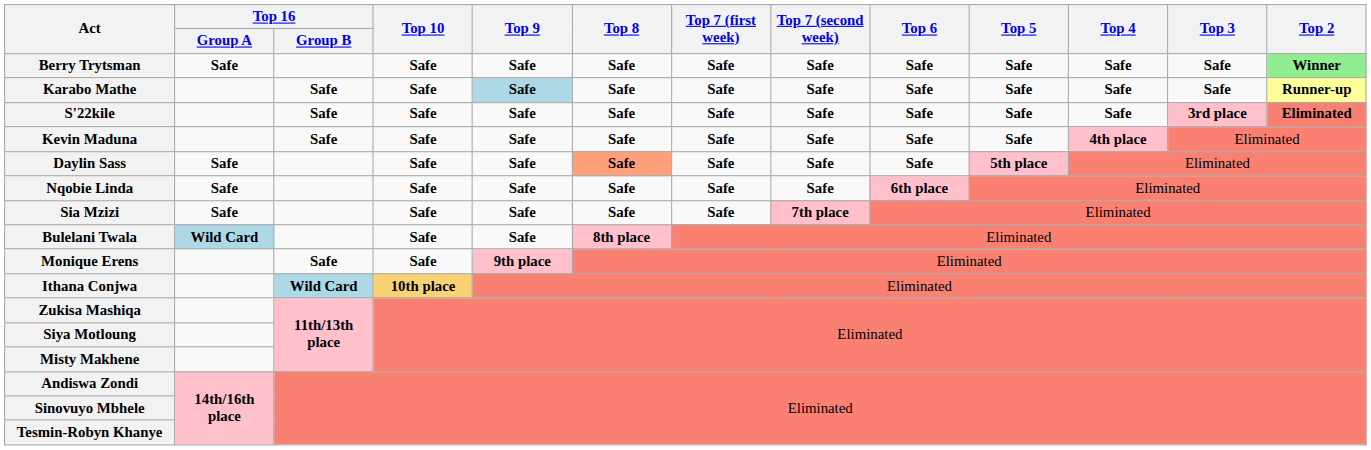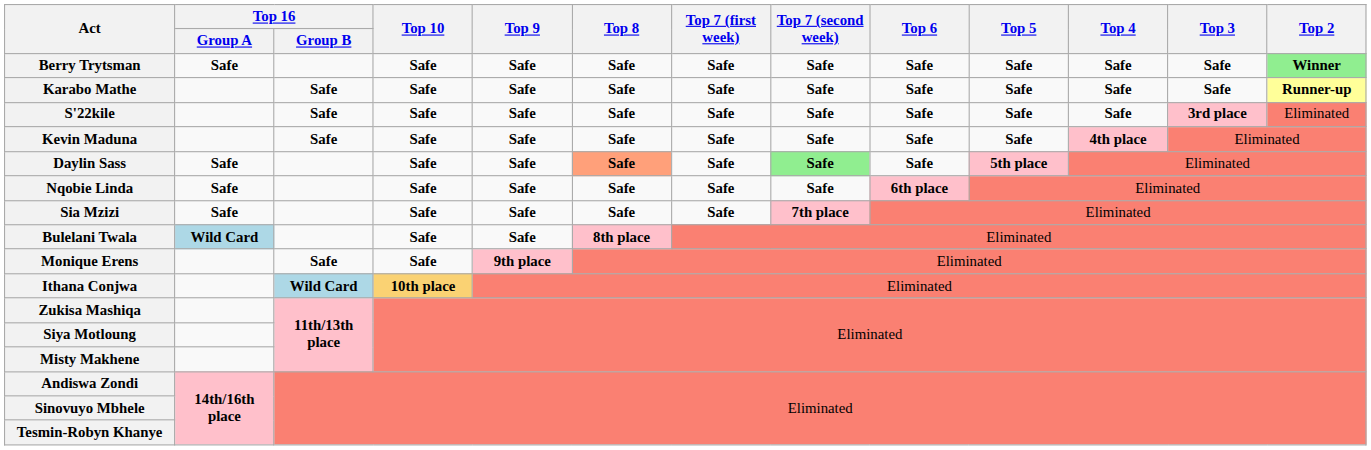(522, 89) lightblue background -> (522, 89) no background
(1317, 114) bold -> (1317, 114) normal
(820, 163) no background -> (820, 163) lightgreen background
